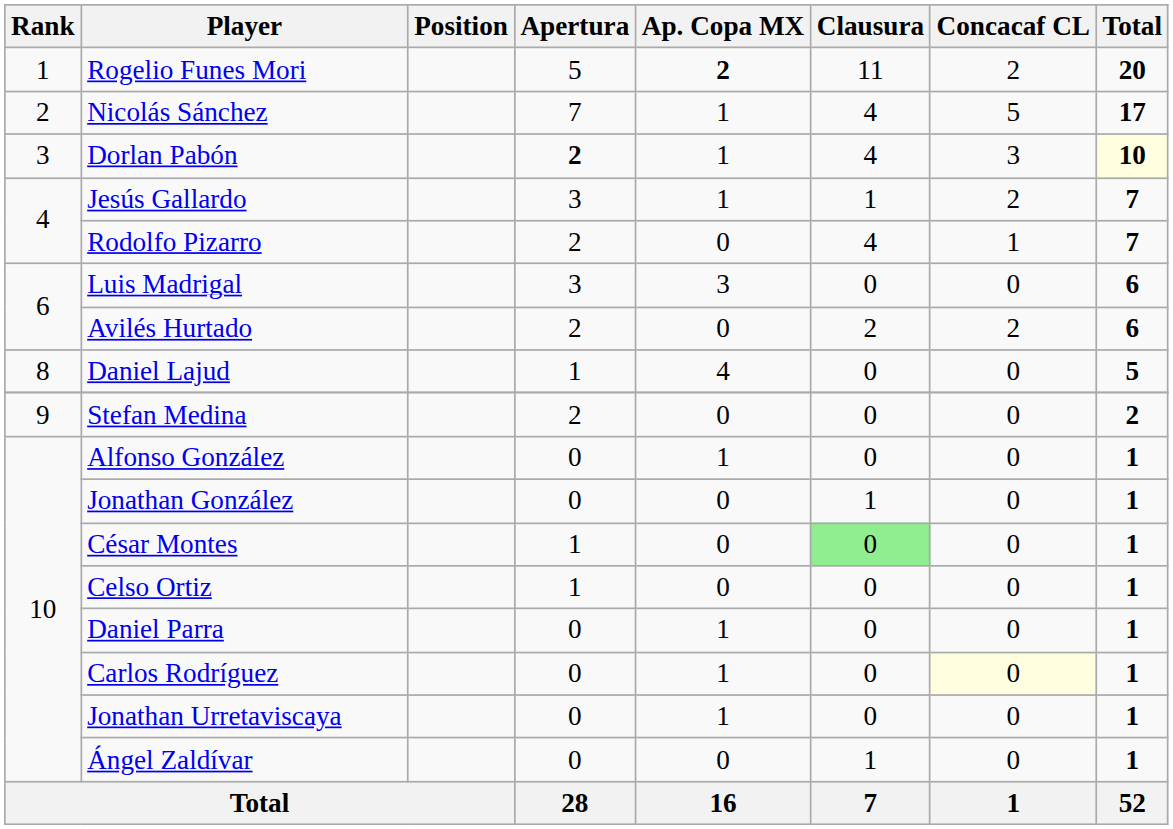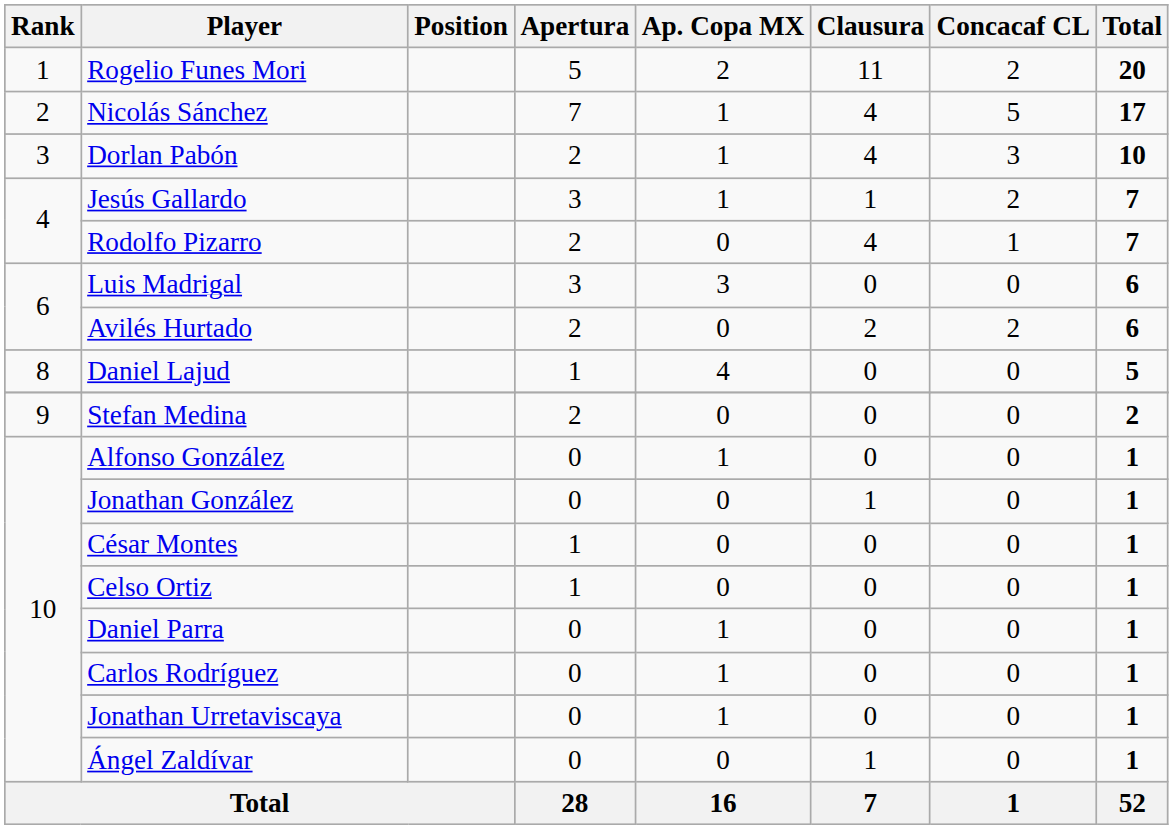(723, 69) bold -> (723, 69) normal
(575, 155) bold -> (575, 155) normal
(1132, 155) lightyellow background -> (1132, 155) no background
(870, 543) lightgreen background -> (870, 543) no background
(1013, 673) lightyellow background -> (1013, 673) no background
